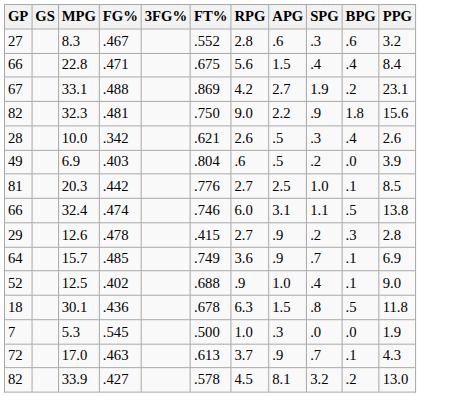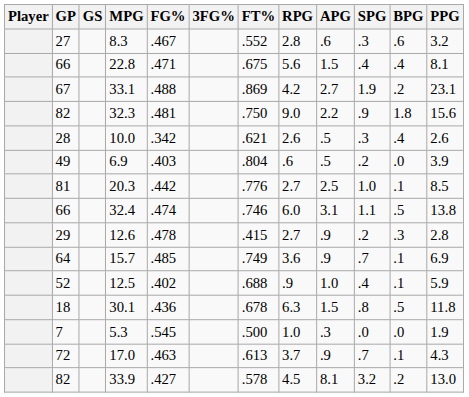+ column: (28, 17)
(392, 65) 8.4 -> (440, 65) 8.1
(392, 283) 9.0 -> (440, 283) 5.9
